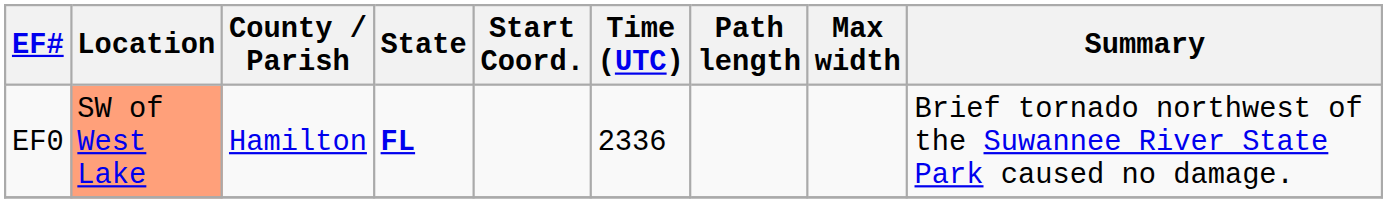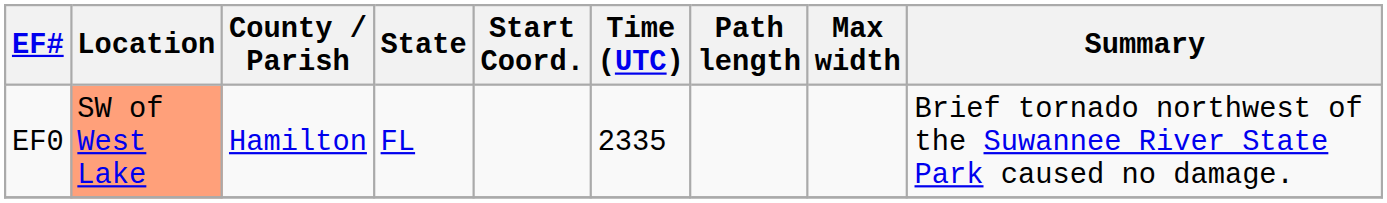(398, 142) bold -> (398, 142) normal
(632, 142) 2336 -> (632, 142) 2335
